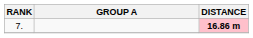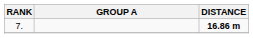(224, 26) pink background -> (224, 26) no background
